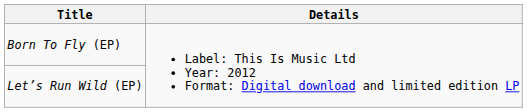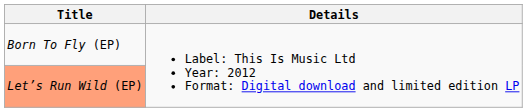(75, 87) no background -> (75, 87) lightsalmon background
